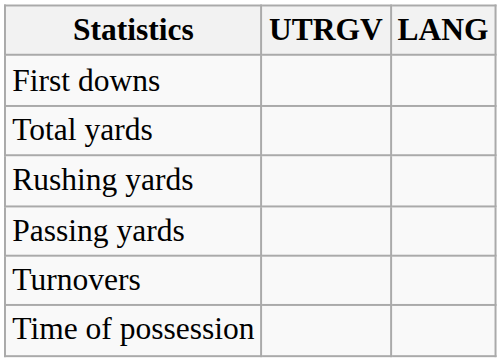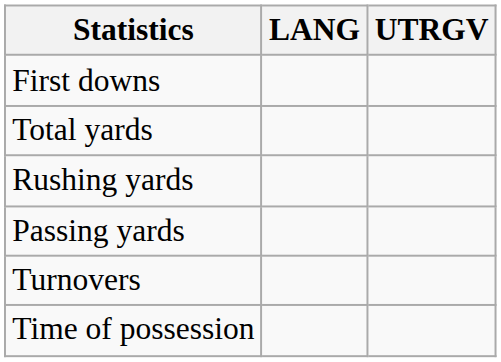columns swapped: (443, 30) <-> (326, 30)
